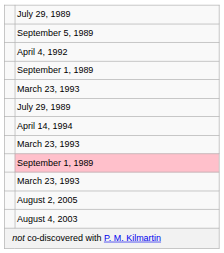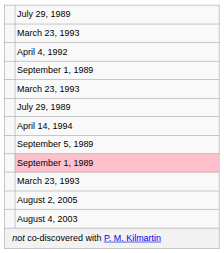(55, 33) September 5, 1989 -> (48, 33) March 23, 1993
(48, 144) March 23, 1993 -> (55, 144) September 5, 1989
